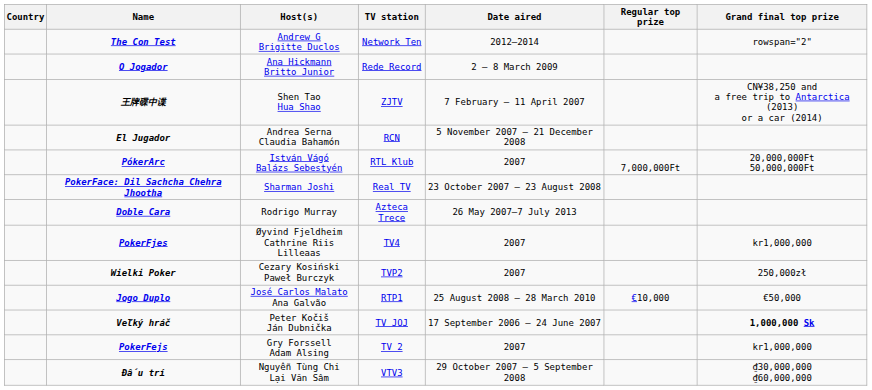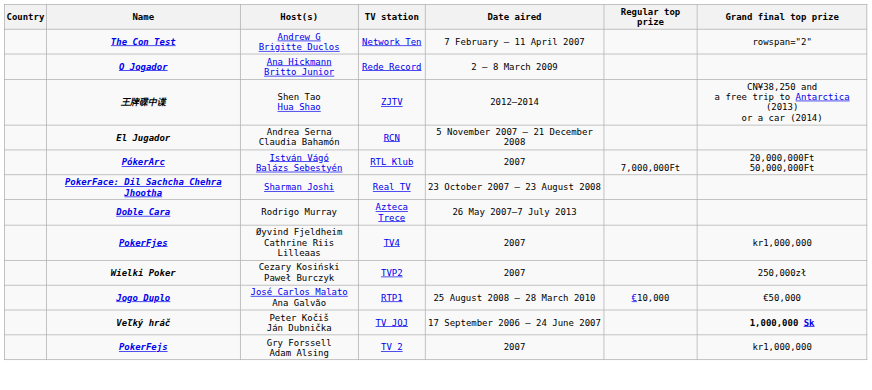(514, 42) 2012–2014 -> (514, 42) 7 February – 11 April 2007
(514, 102) 7 February – 11 April 2007 -> (514, 102) 2012–2014
- row: (143, 372)
